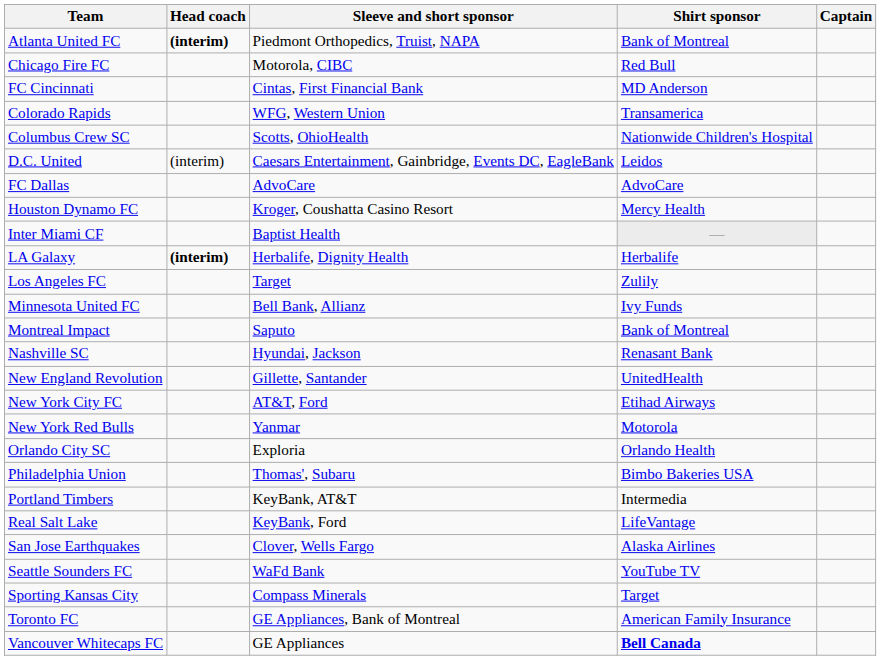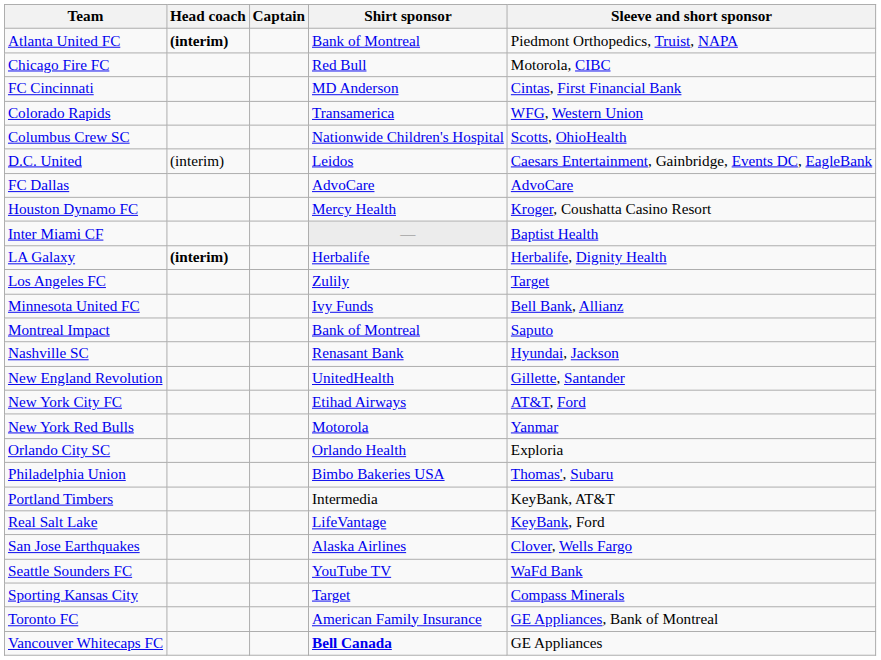columns swapped: (846, 16) <-> (433, 16)
